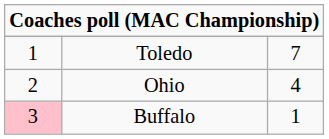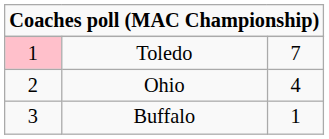(33, 52) no background -> (33, 52) pink background
(33, 117) pink background -> (33, 117) no background
